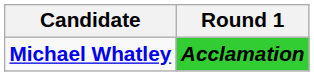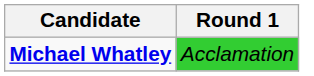(243, 53) bold -> (238, 53) normal
